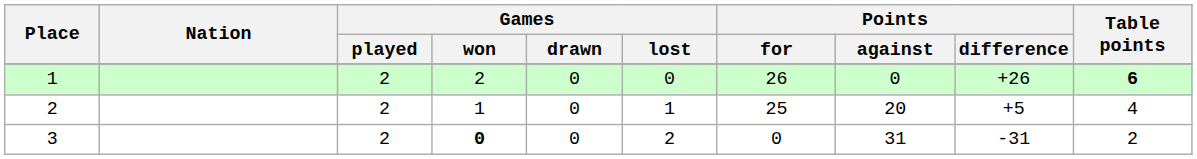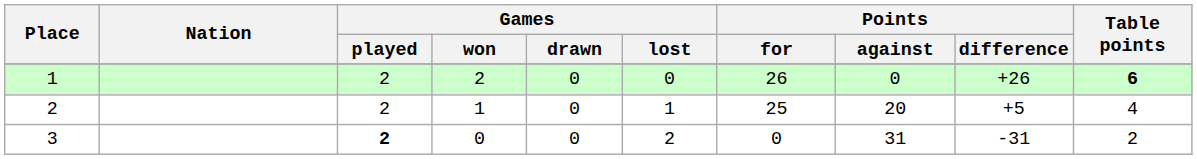(385, 139) normal -> (385, 139) bold
(480, 139) bold -> (480, 139) normal
